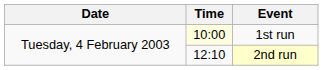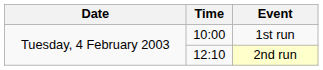(209, 34) lightyellow background -> (209, 34) no background
